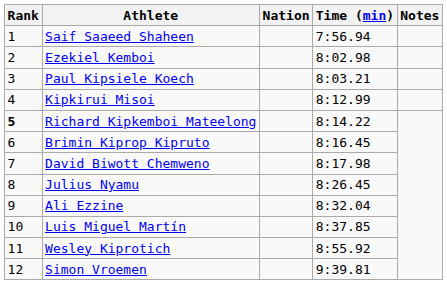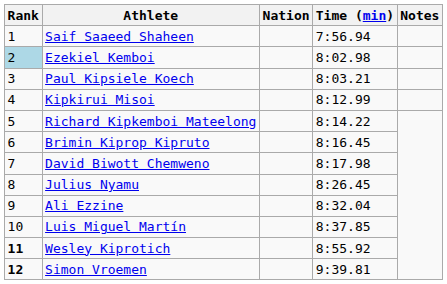(12, 57) no background -> (12, 57) lightblue background
(12, 121) bold -> (12, 121) normal
(15, 248) normal -> (15, 248) bold
(15, 269) normal -> (15, 269) bold
